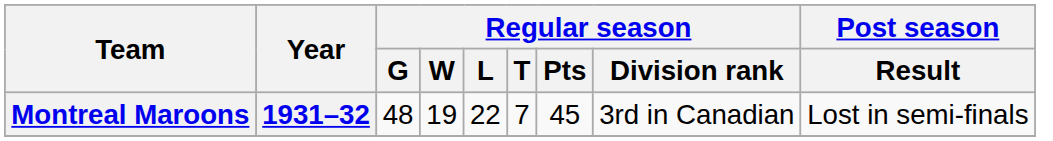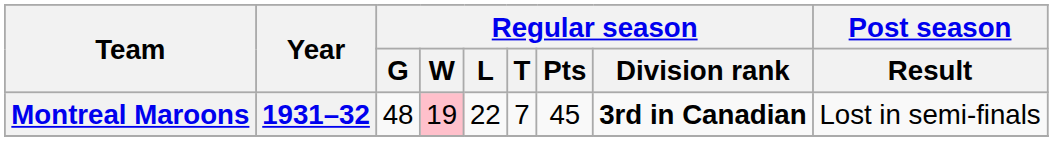(442, 115) no background -> (442, 115) pink background
(697, 115) normal -> (703, 115) bold
